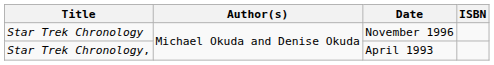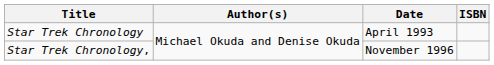(409, 32) November 1996 -> (399, 32) April 1993
(399, 51) April 1993 -> (409, 51) November 1996
